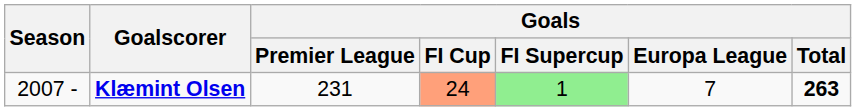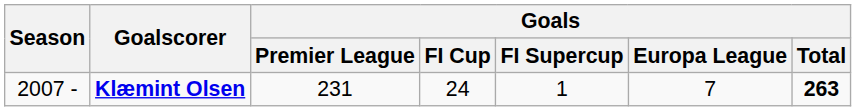(458, 88) lightsalmon background -> (458, 88) no background
(562, 88) lightgreen background -> (562, 88) no background
